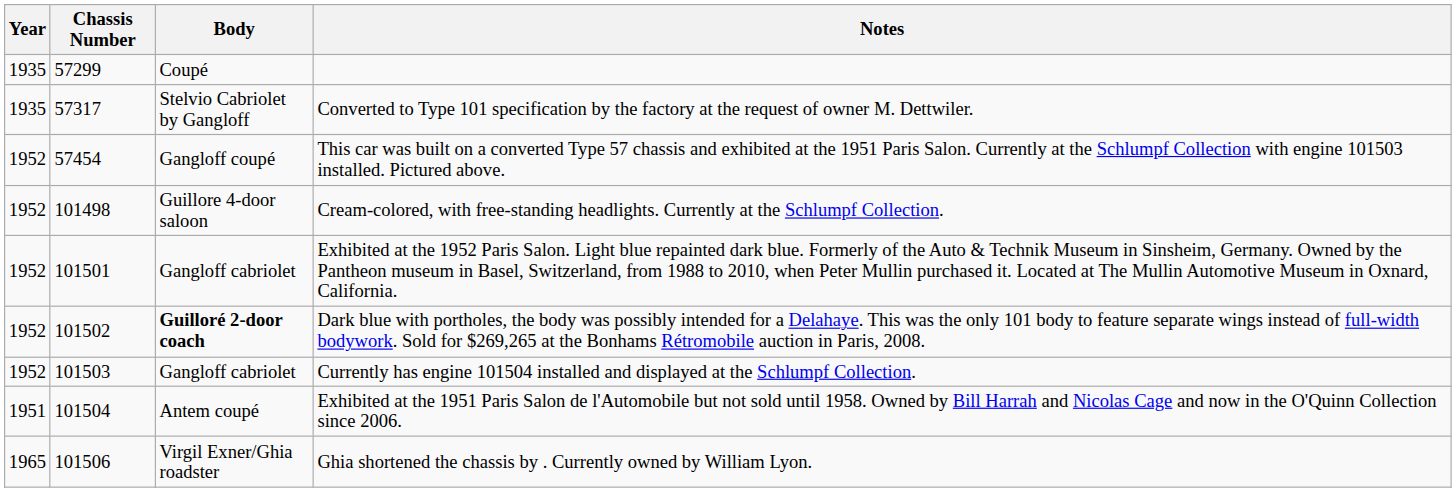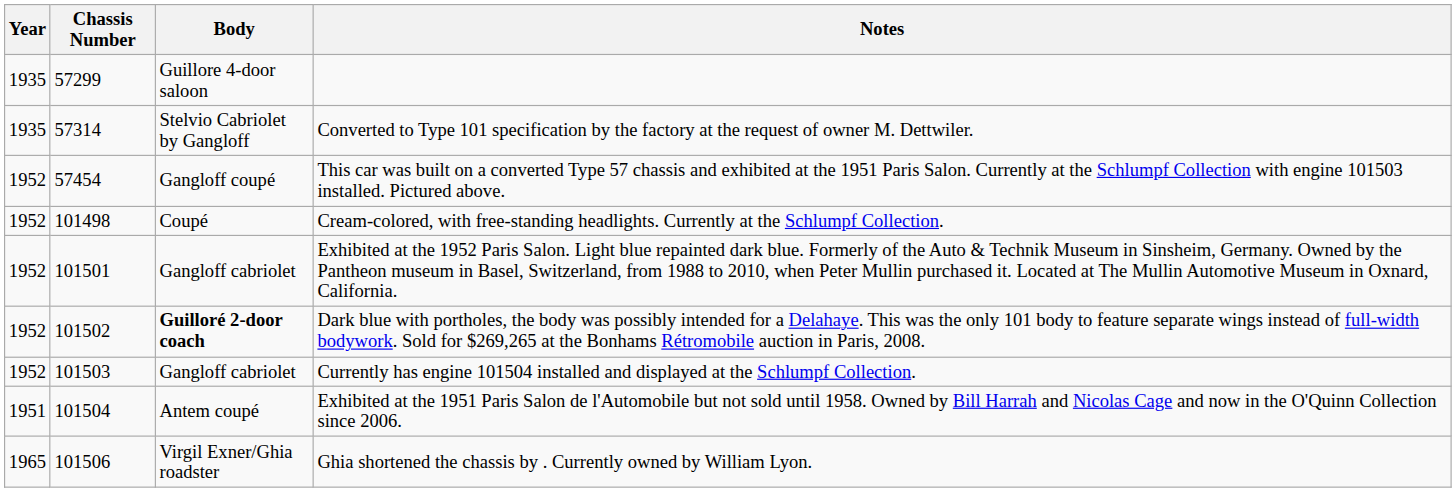(184, 69) Coupé -> (217, 79) Guillore 4-door saloon
(78, 109) 57317 -> (78, 130) 57314
(217, 210) Guillore 4-door saloon -> (184, 220) Coupé
